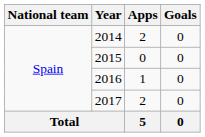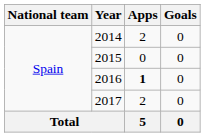(143, 79) normal -> (143, 79) bold
